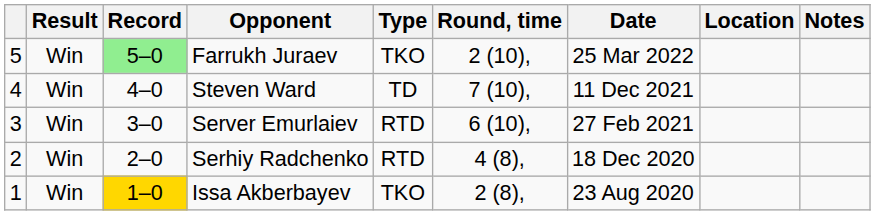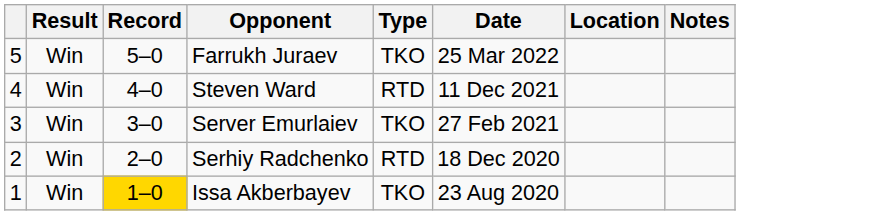- column: (500, 21)
(145, 55) lightgreen background -> (145, 55) no background
(403, 90) TD -> (403, 90) RTD
(403, 124) RTD -> (403, 124) TKO
